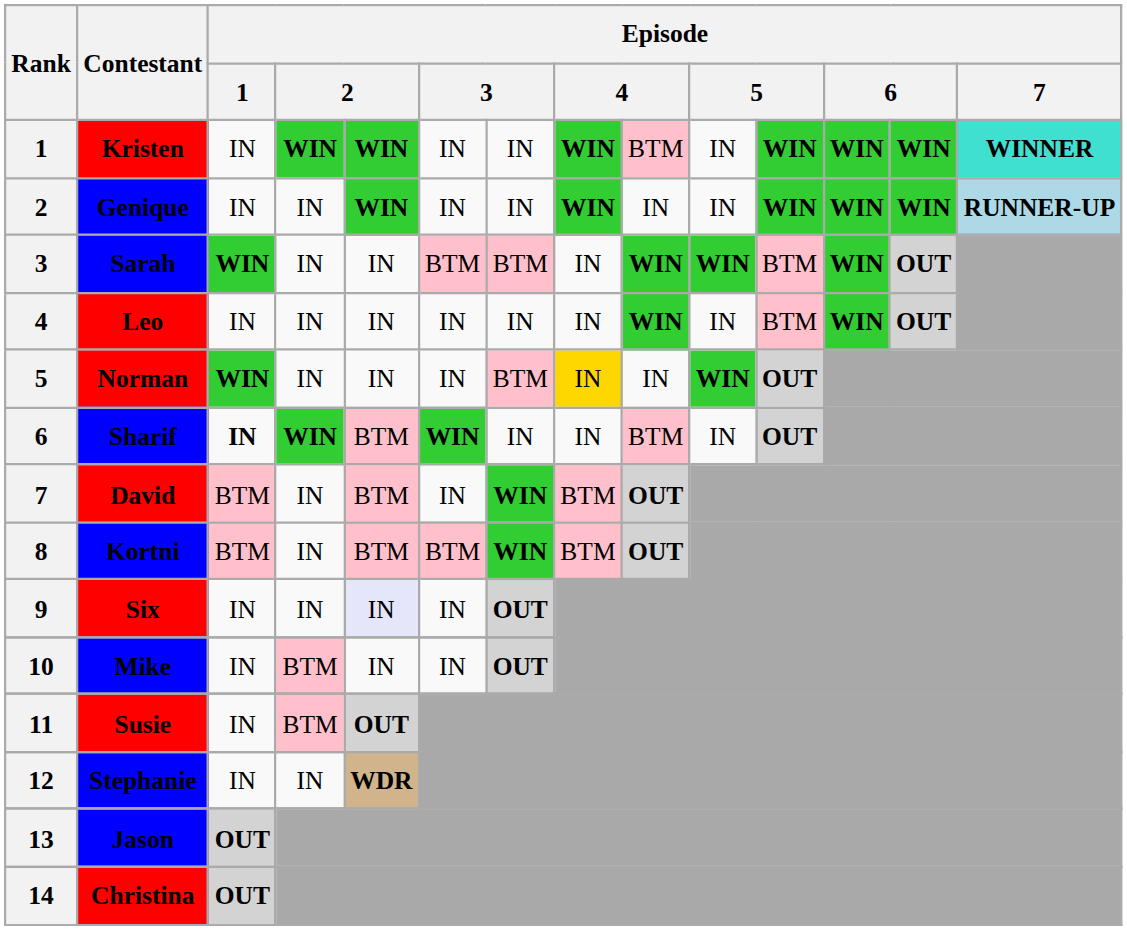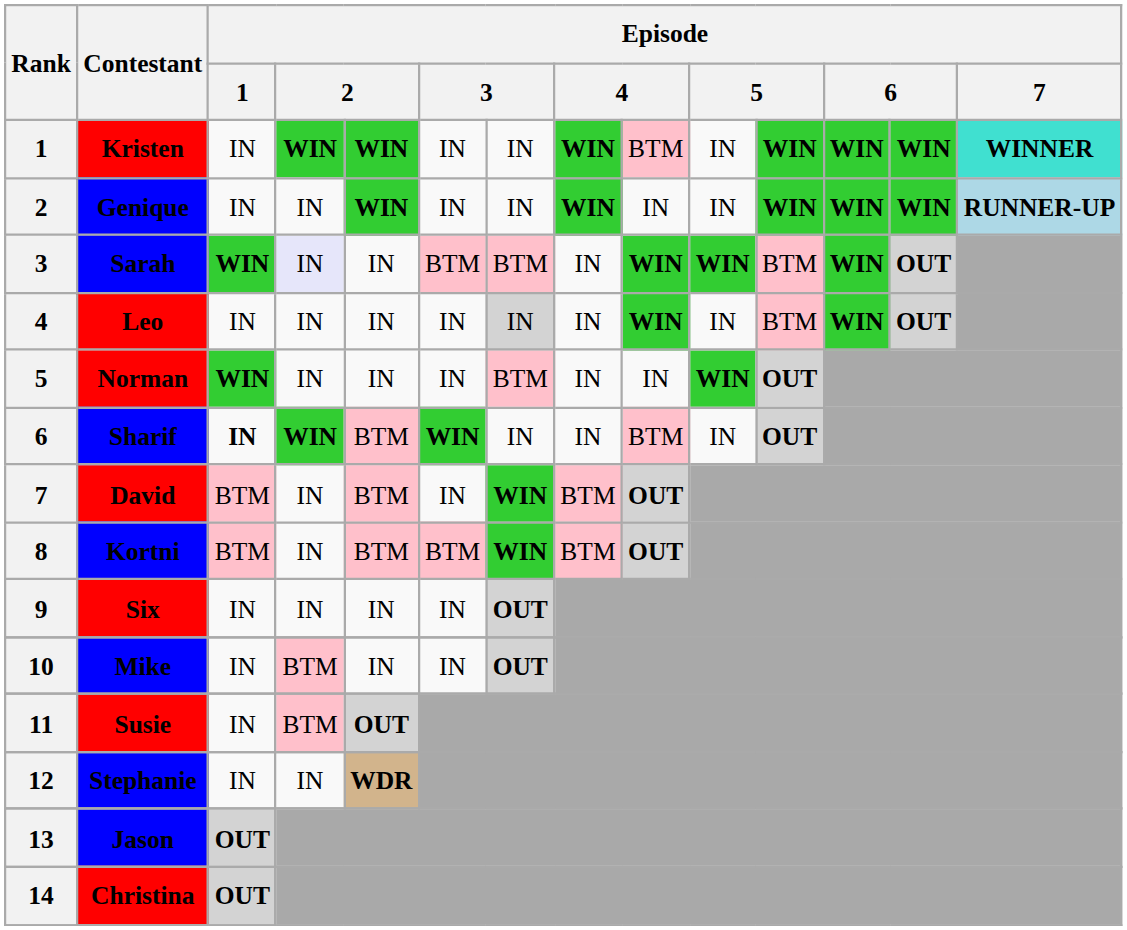(310, 264) no background -> (310, 264) lavender background
(520, 321) no background -> (520, 321) lightgrey background
(588, 379) gold background -> (588, 379) no background
(381, 609) lavender background -> (381, 609) no background
